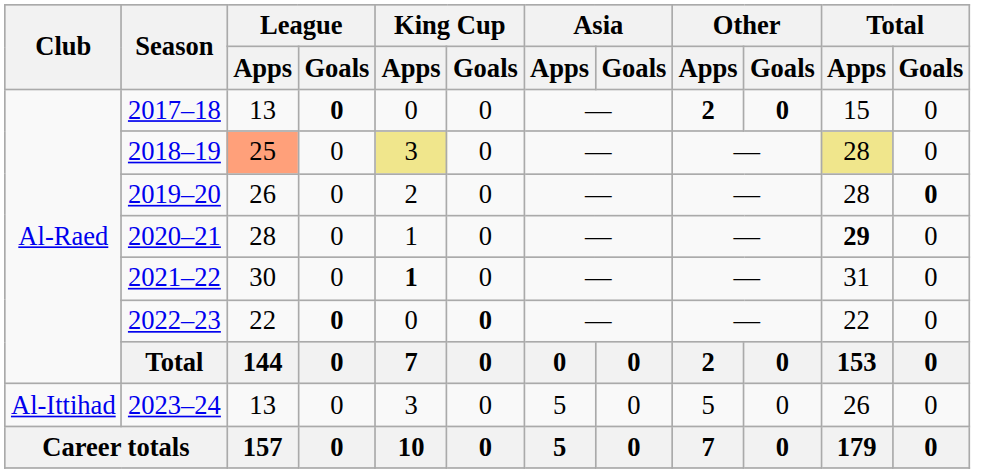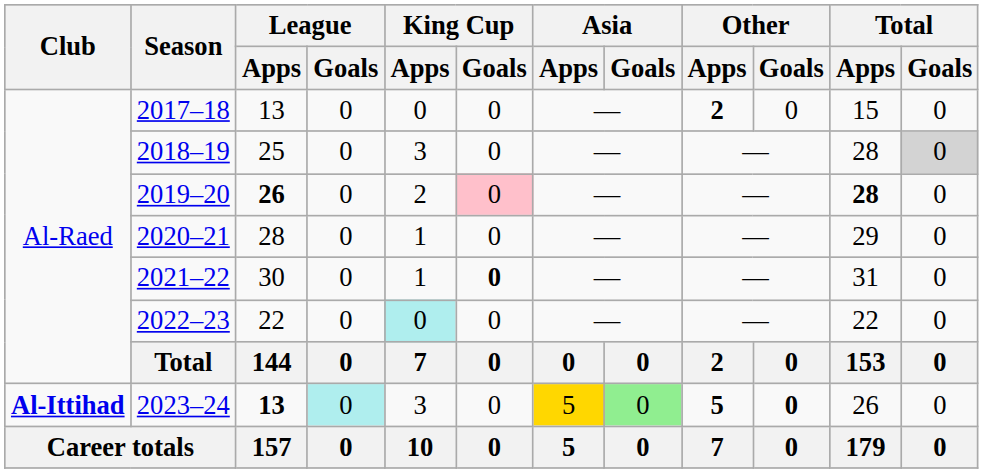(337, 109) bold -> (346, 109) normal
(782, 109) bold -> (791, 109) normal
(263, 151) lightsalmon background -> (272, 151) no background
(411, 151) khaki background -> (420, 151) no background
(857, 151) khaki background -> (866, 151) no background
(931, 151) no background -> (940, 151) lightgrey background
(263, 194) normal -> (272, 194) bold
(485, 194) no background -> (494, 194) pink background
(857, 194) normal -> (866, 194) bold
(931, 194) bold -> (940, 194) normal
(857, 236) bold -> (866, 236) normal
(411, 278) bold -> (420, 278) normal
(485, 278) normal -> (494, 278) bold
(337, 320) bold -> (346, 320) normal
(411, 320) no background -> (420, 320) paleturquoise background
(485, 320) bold -> (494, 320) normal
(63, 404) normal -> (68, 404) bold
(263, 404) normal -> (272, 404) bold
(337, 404) no background -> (346, 404) paleturquoise background
(560, 404) no background -> (569, 404) gold background
(634, 404) no background -> (643, 404) lightgreen background
(708, 404) normal -> (717, 404) bold
(782, 404) normal -> (791, 404) bold
